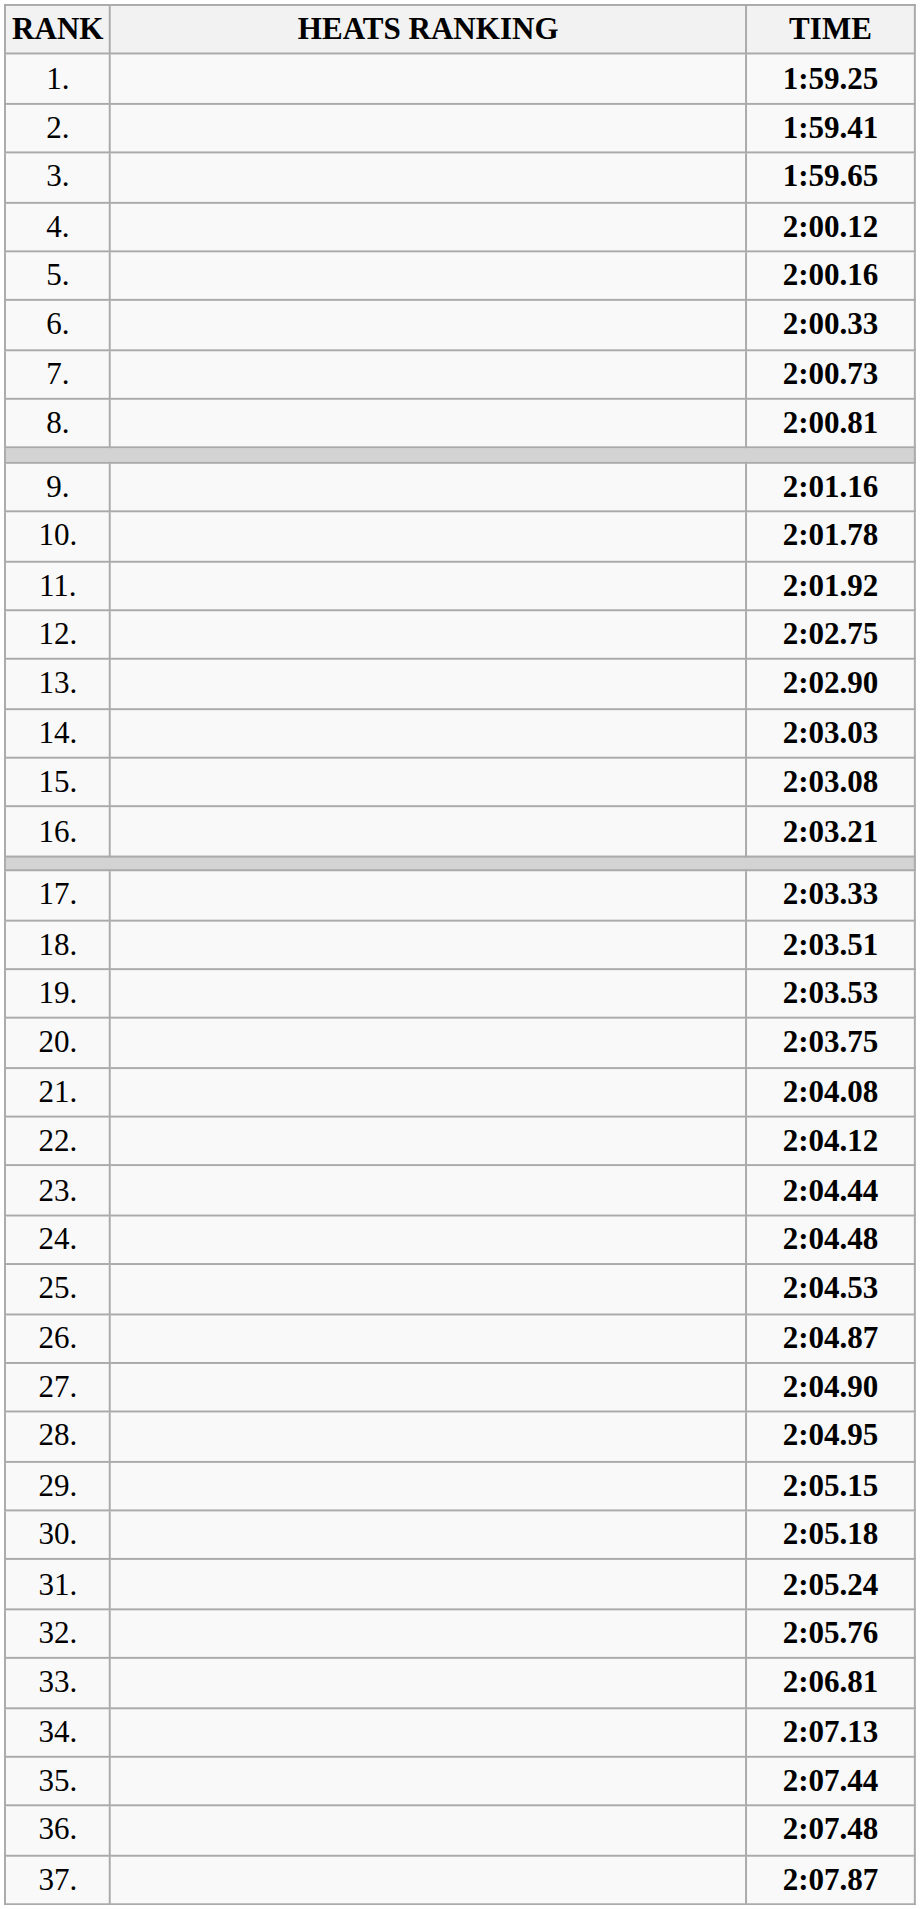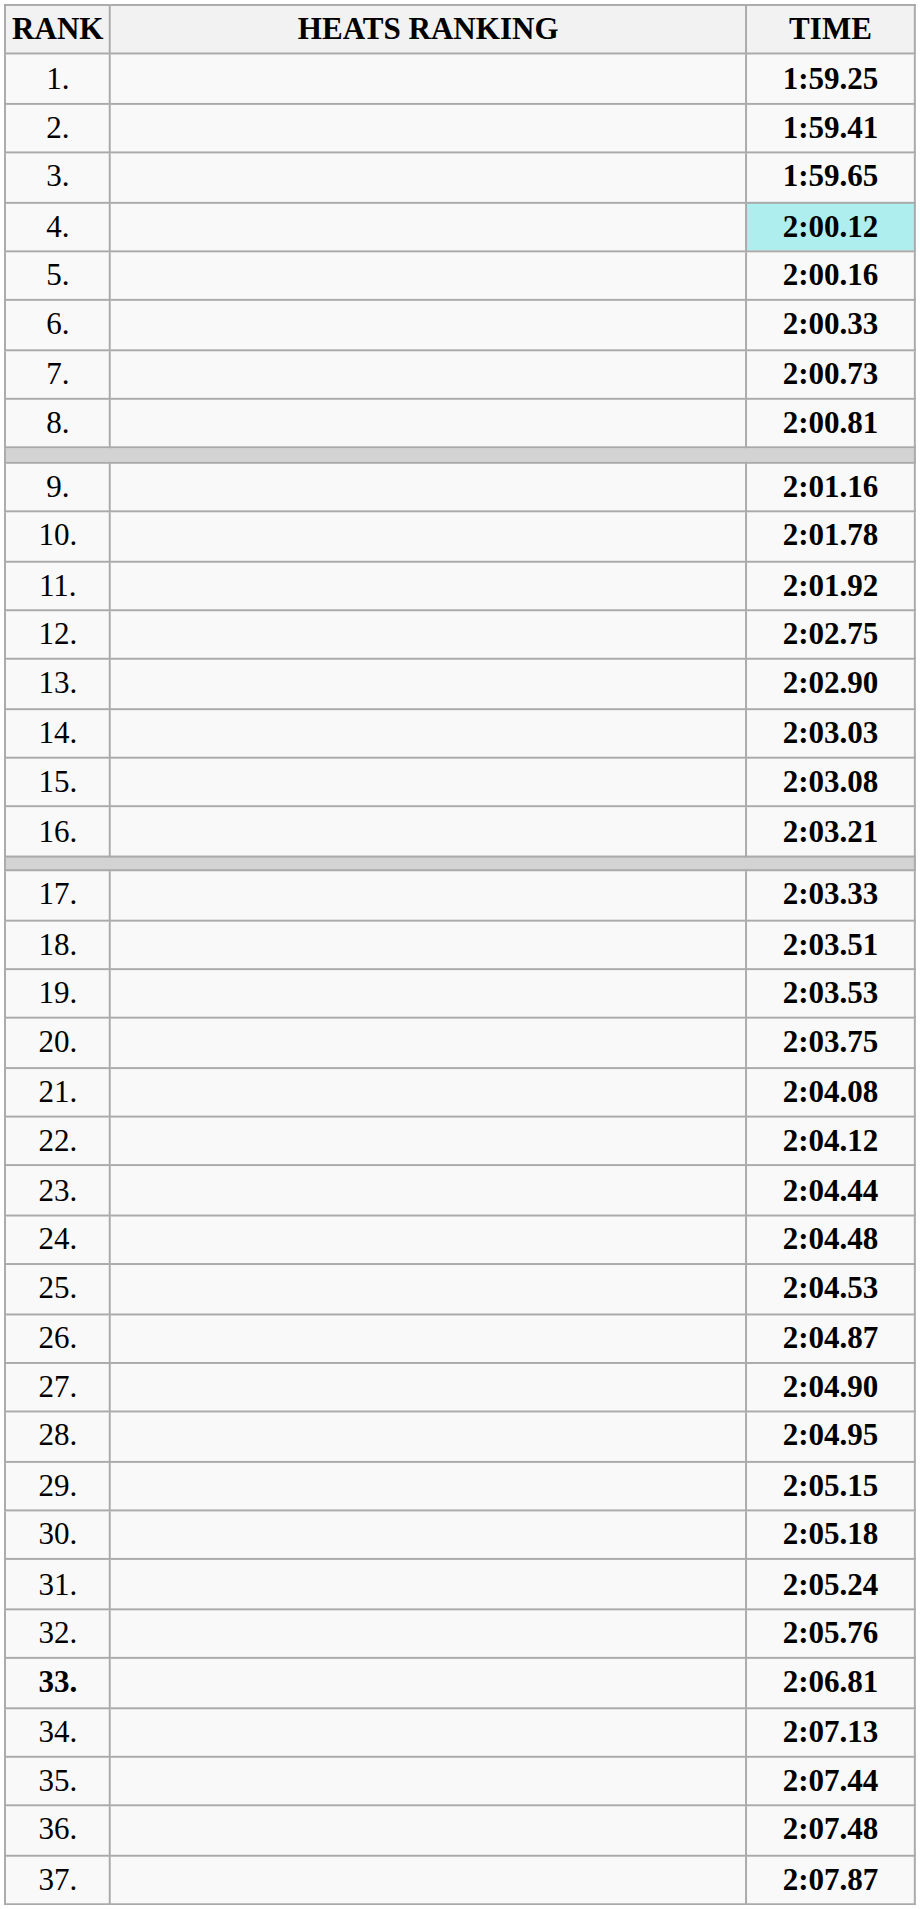(831, 226) no background -> (831, 226) paleturquoise background
(58, 1682) normal -> (58, 1682) bold
